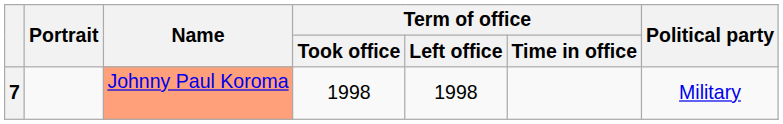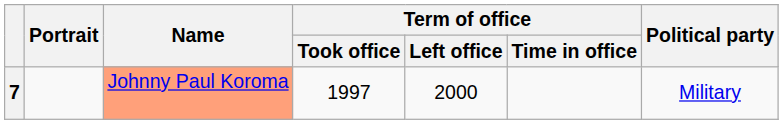(349, 92) 1998 -> (349, 92) 1997
(456, 92) 1998 -> (456, 92) 2000
